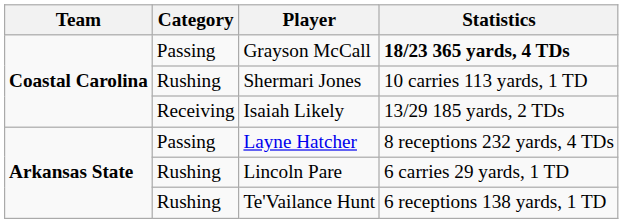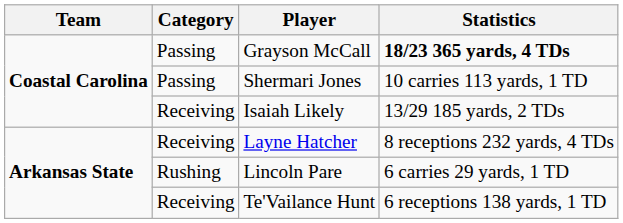(189, 80) Rushing -> (186, 80) Passing
(186, 141) Passing -> (196, 141) Receiving
(189, 202) Rushing -> (196, 202) Receiving
